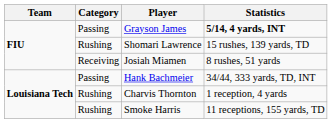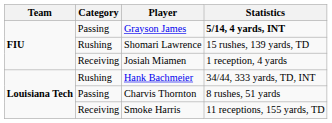(243, 61) 8 rushes, 51 yards -> (247, 61) 1 reception, 4 yards
(93, 77) Passing -> (95, 77) Rushing
(95, 94) Rushing -> (93, 94) Passing
(247, 94) 1 reception, 4 yards -> (243, 94) 8 rushes, 51 yards
(95, 110) Rushing -> (98, 110) Receiving
